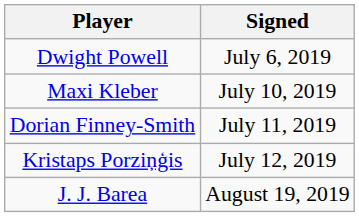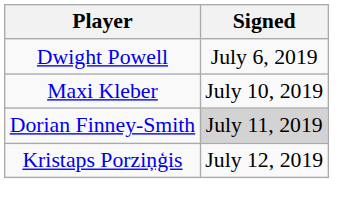(278, 125) no background -> (264, 125) lightgrey background
- row: (102, 194)
